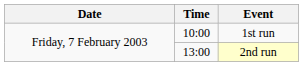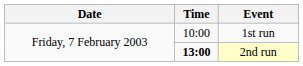(196, 52) normal -> (196, 52) bold
